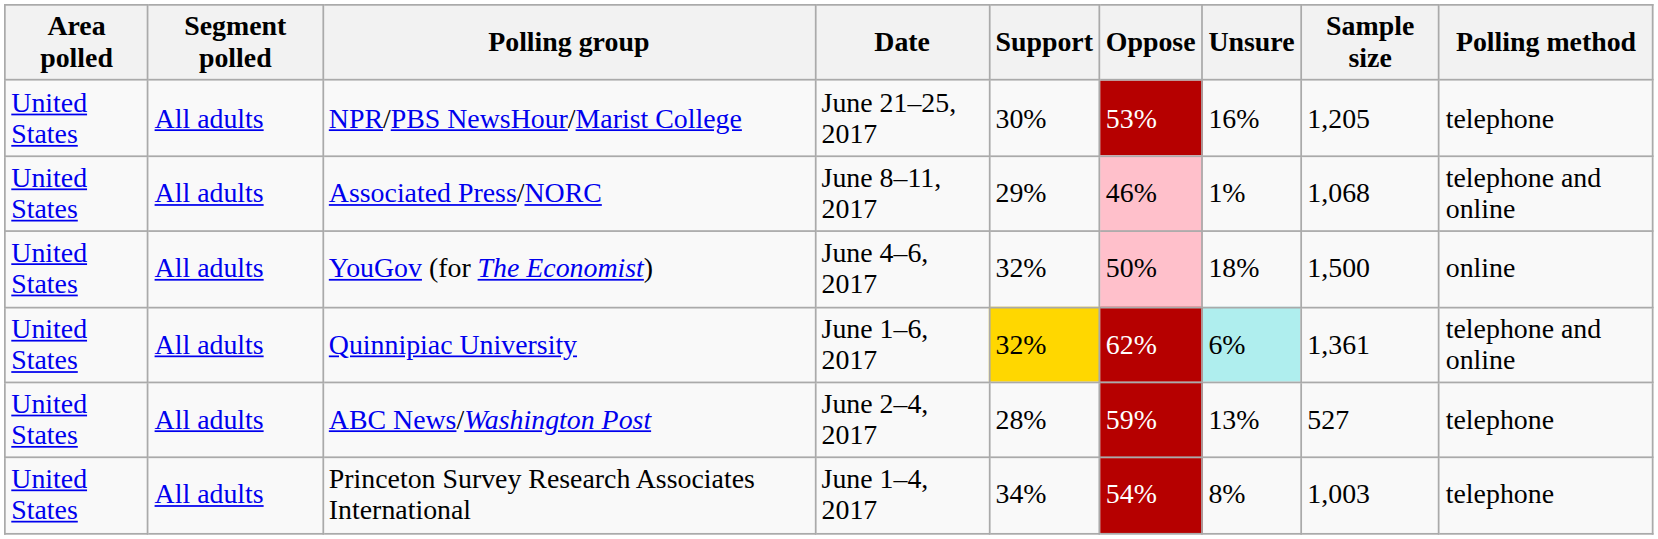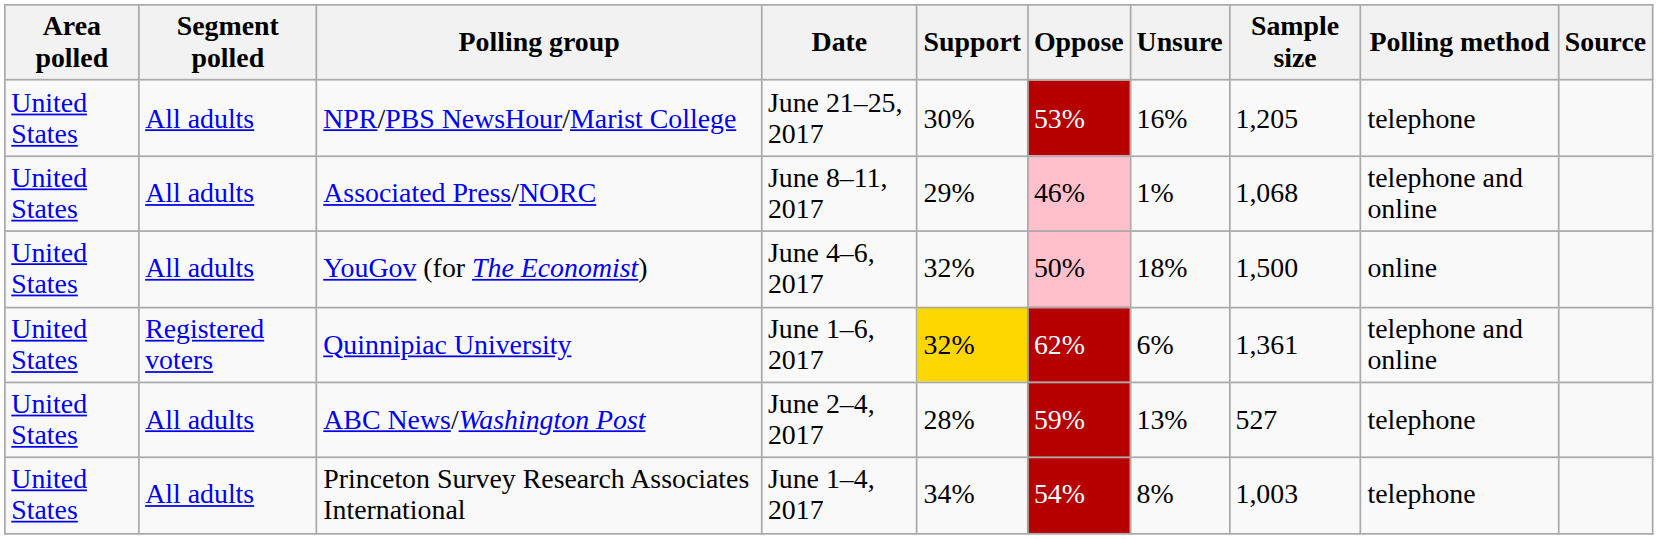+ column: (1605, 42)
(209, 344) All adults -> (205, 344) Registered voters
(1227, 344) paleturquoise background -> (1155, 344) no background
